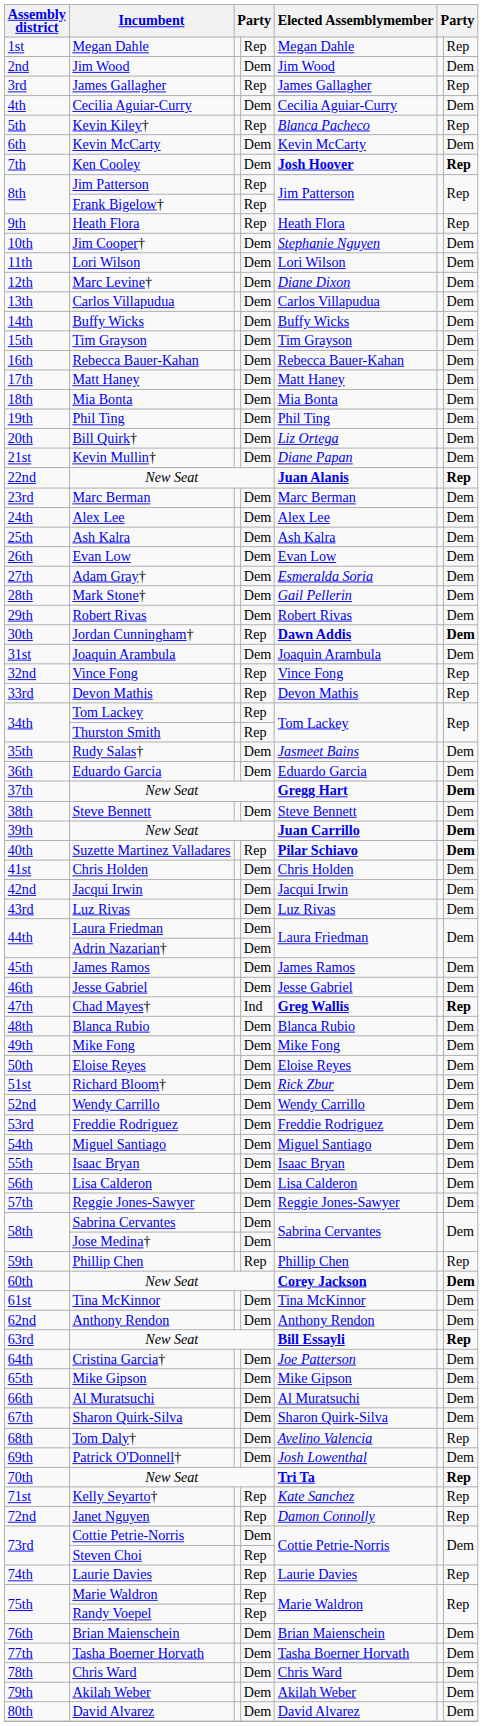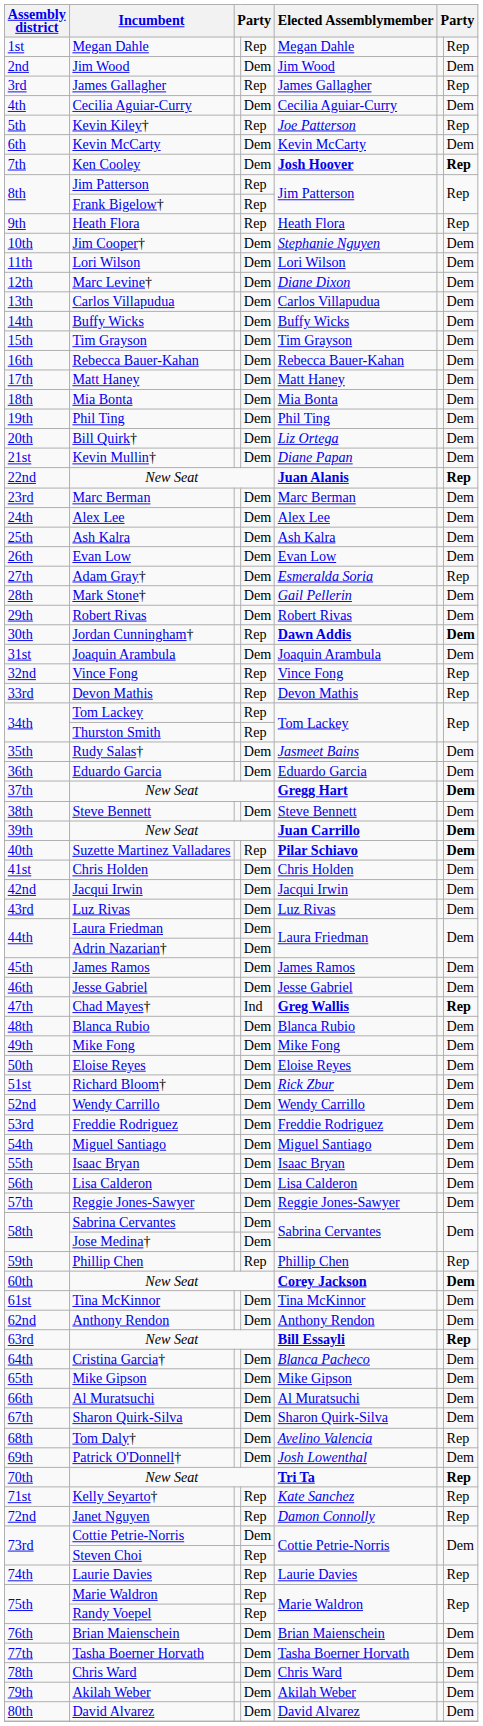(324, 125) Blanca Pacheco -> (317, 125) Joe Patterson
(460, 575) Dem -> (458, 575) Rep
(317, 1359) Joe Patterson -> (324, 1359) Blanca Pacheco
